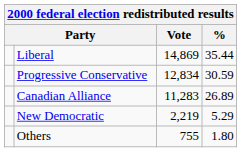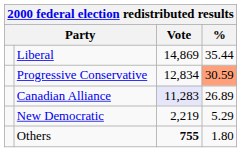(219, 75) no background -> (219, 75) lightsalmon background
(182, 95) no background -> (182, 95) lavender background
(189, 136) normal -> (189, 136) bold
